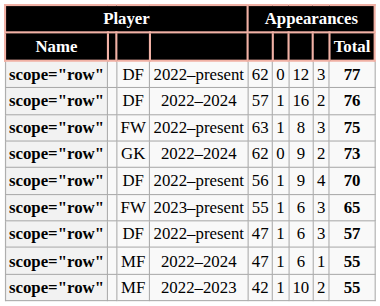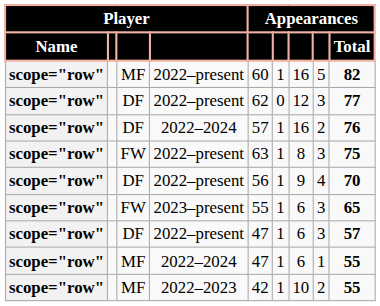+ row: (133, 74)
- row: (133, 154)
